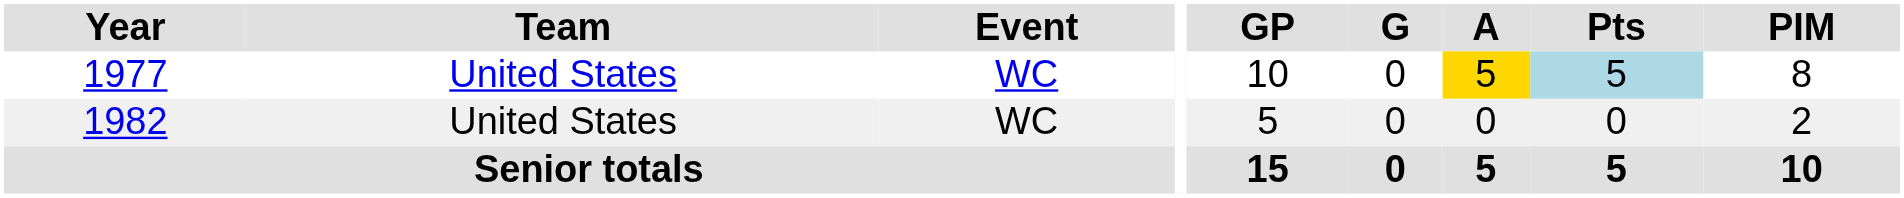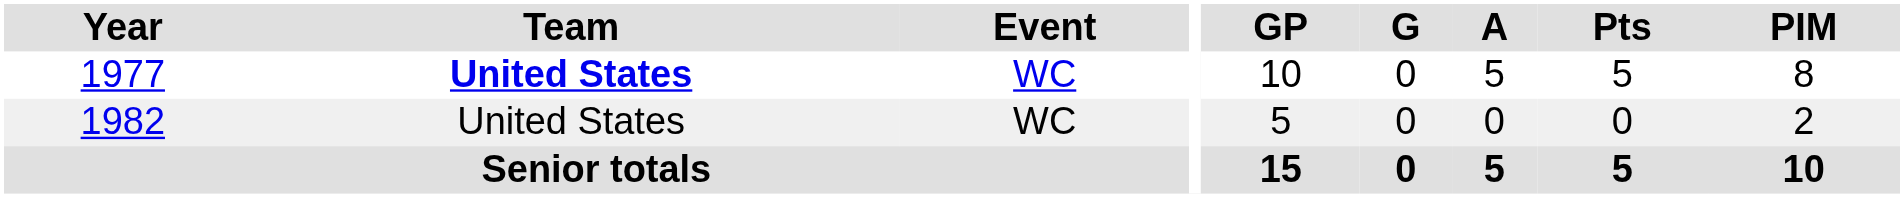(563, 74) normal -> (571, 74) bold
(1486, 74) gold background -> (1494, 74) no background
(1616, 74) lightblue background -> (1622, 74) no background
